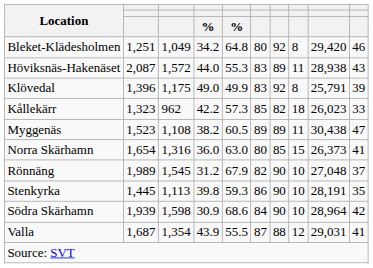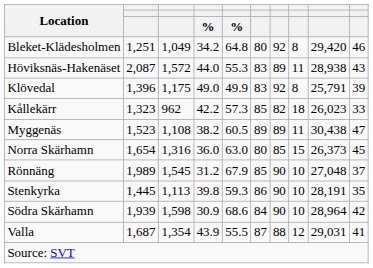(359, 150) 41 -> (359, 150) 45
(260, 170) 82 -> (260, 170) 85
